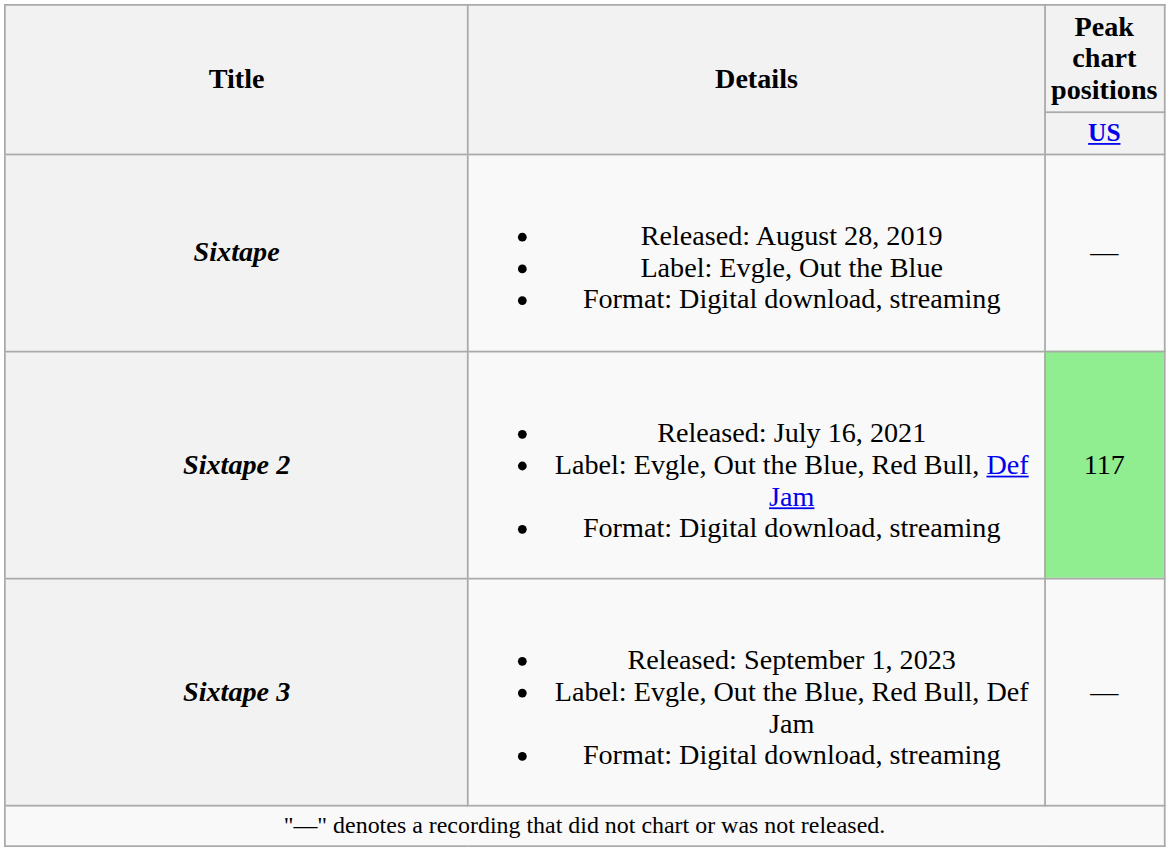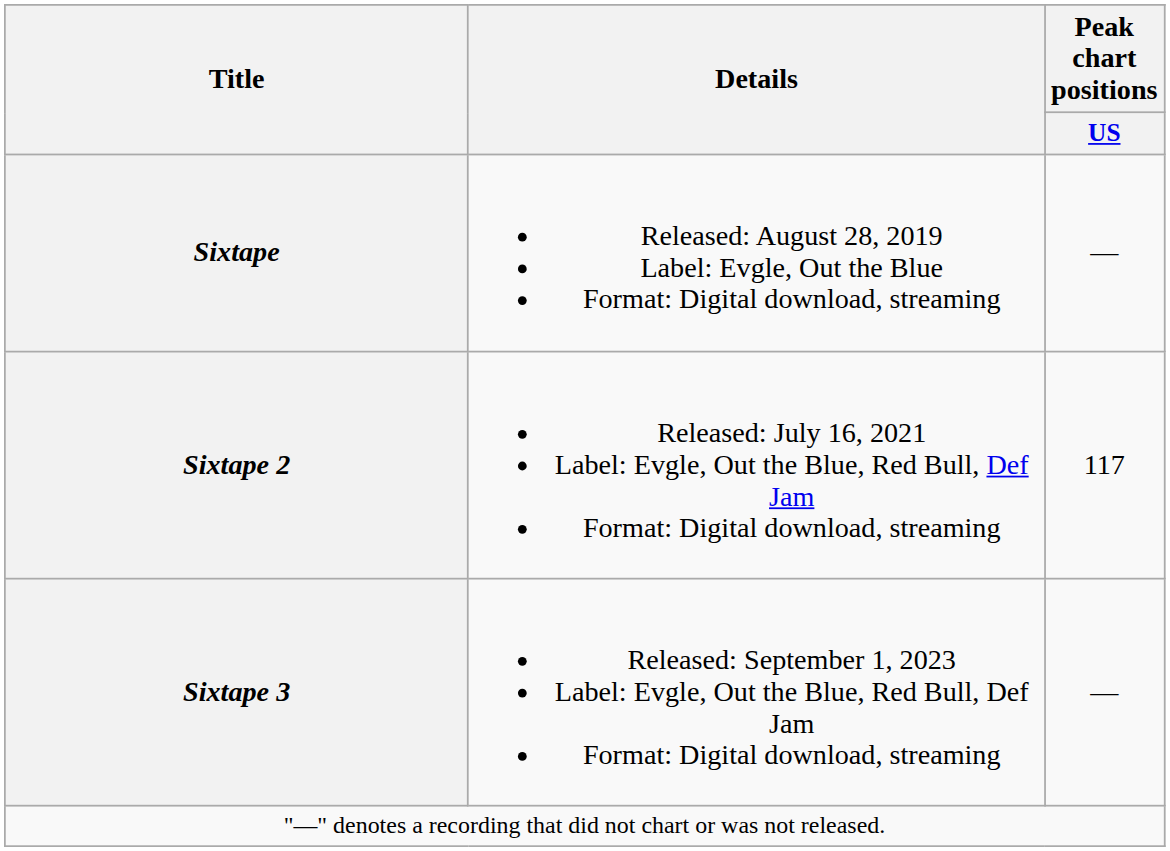(1104, 464) lightgreen background -> (1104, 464) no background
